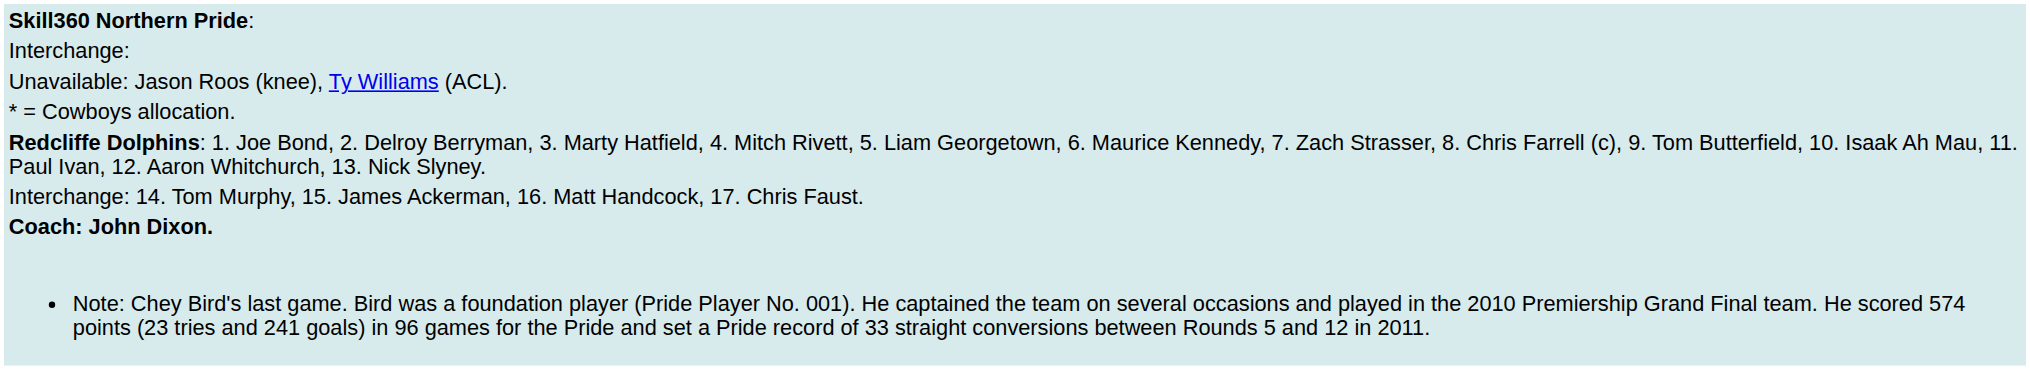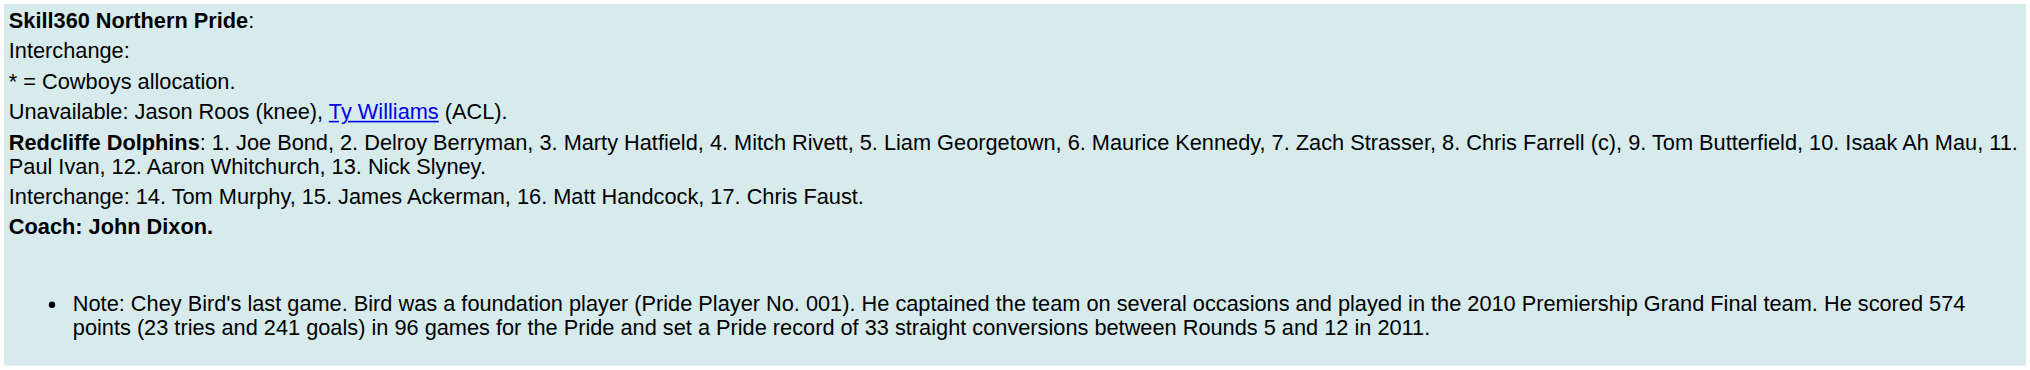(258, 82) Unavailable: Jason Roos (knee), Ty Williams (ACL). -> (122, 82) * = Cowboys allocation.
(122, 112) * = Cowboys allocation. -> (258, 112) Unavailable: Jason Roos (knee), Ty Williams (ACL).
